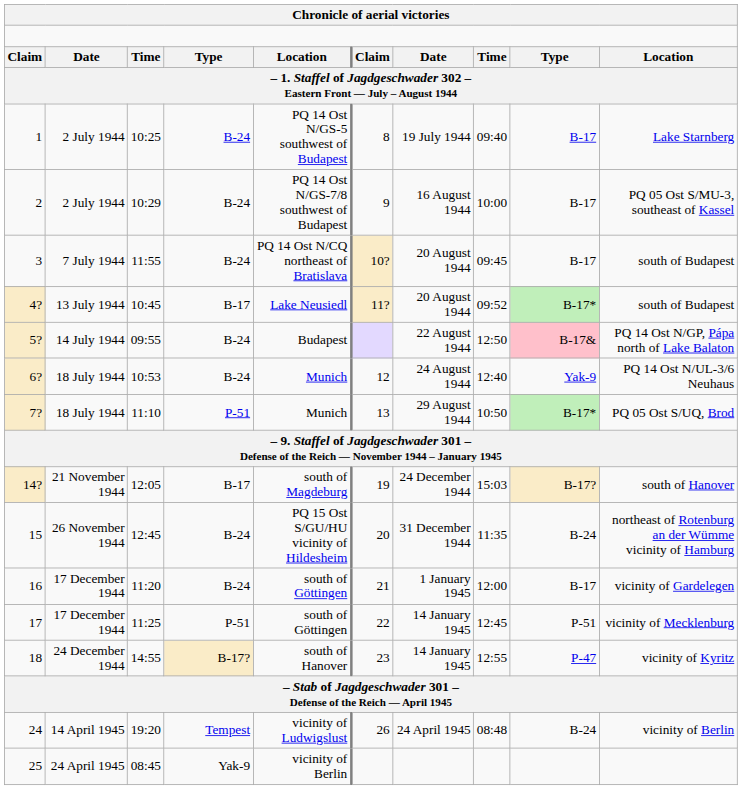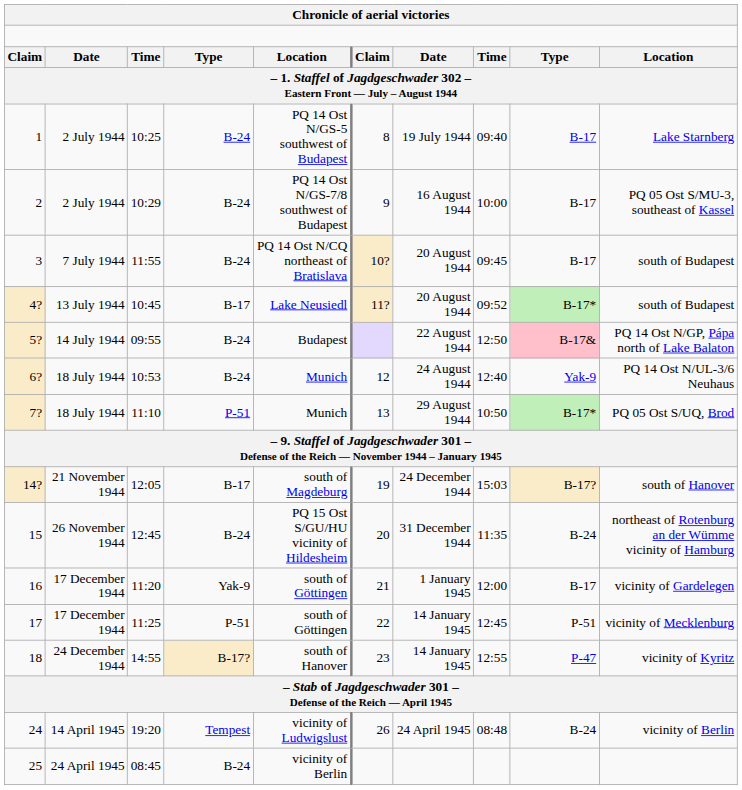(237, 586) B-24 -> (234, 586) Yak-9
(234, 766) Yak-9 -> (237, 766) B-24
